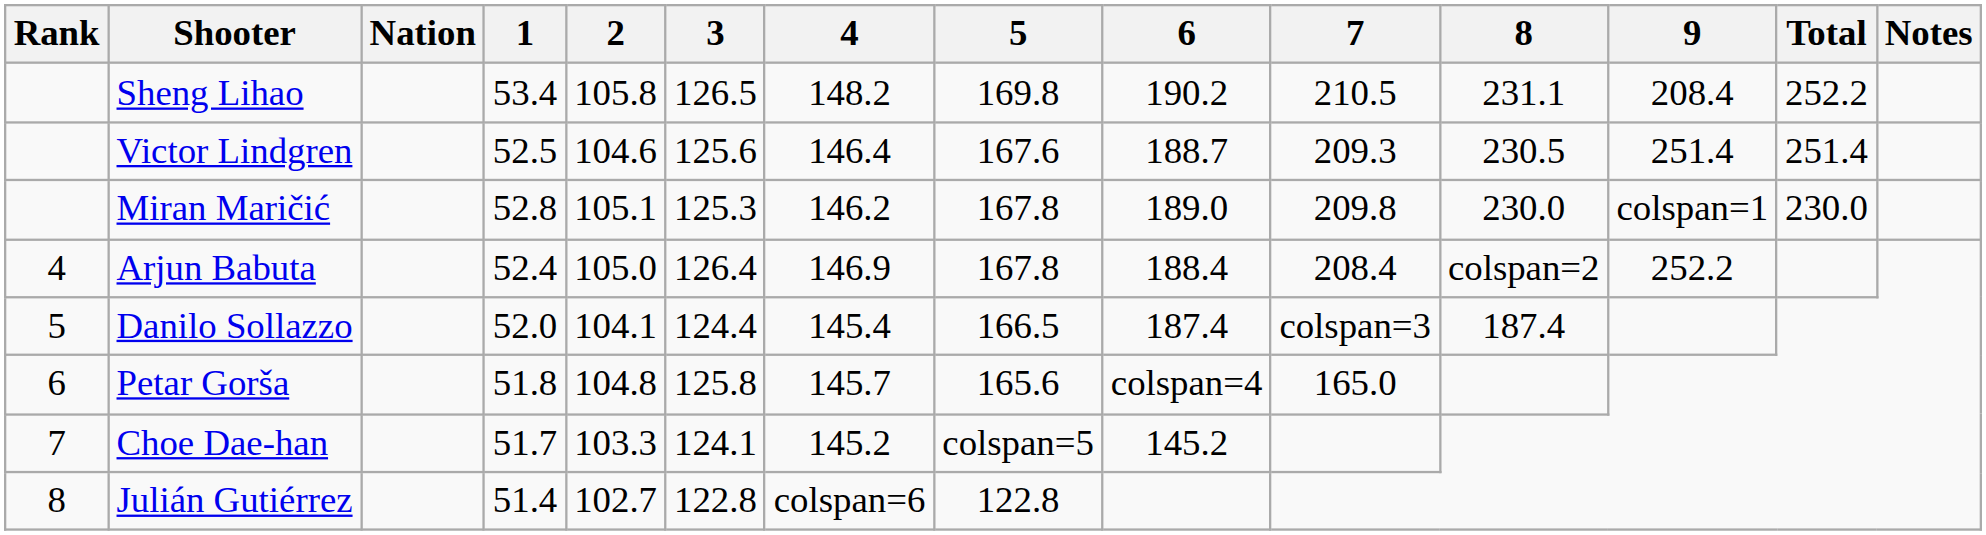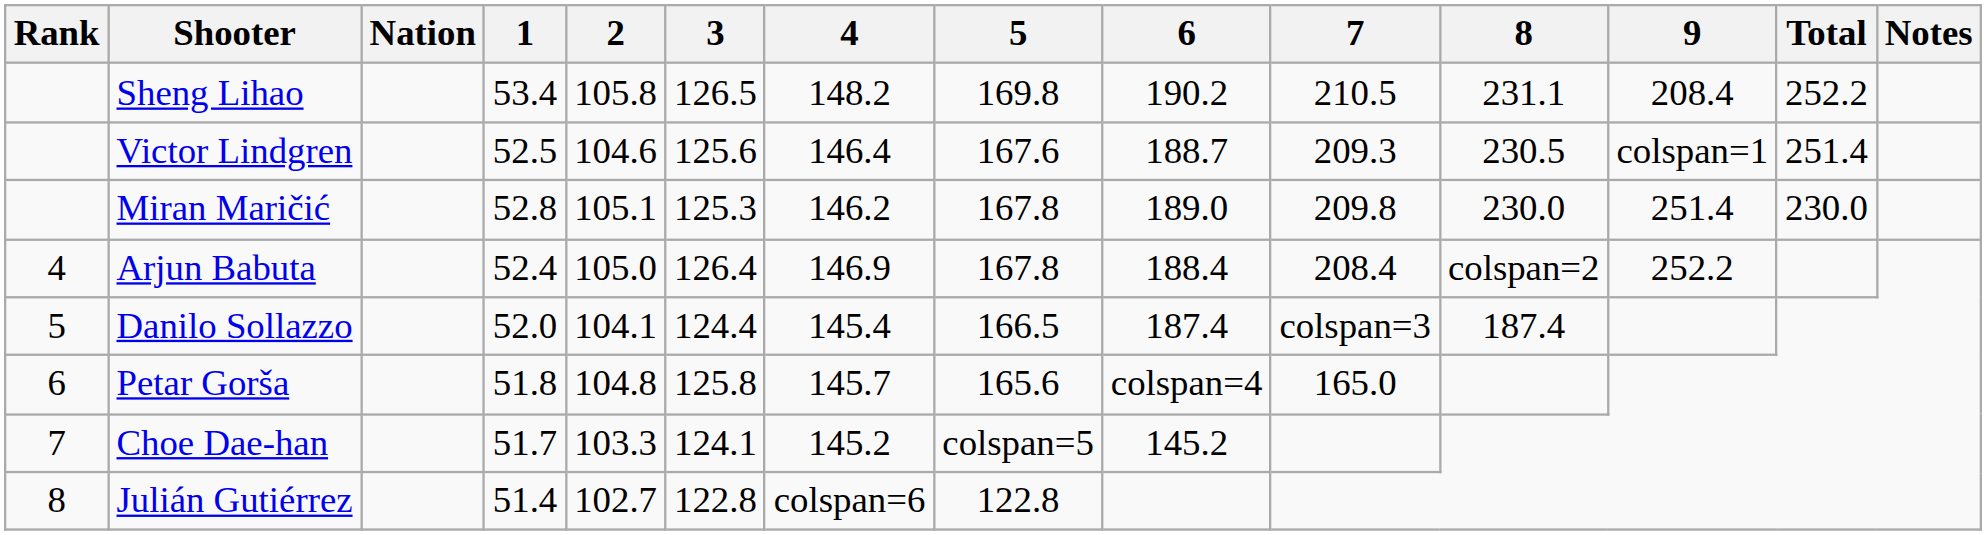(1692, 150) 251.4 -> (1692, 150) colspan=1
(1692, 208) colspan=1 -> (1692, 208) 251.4
